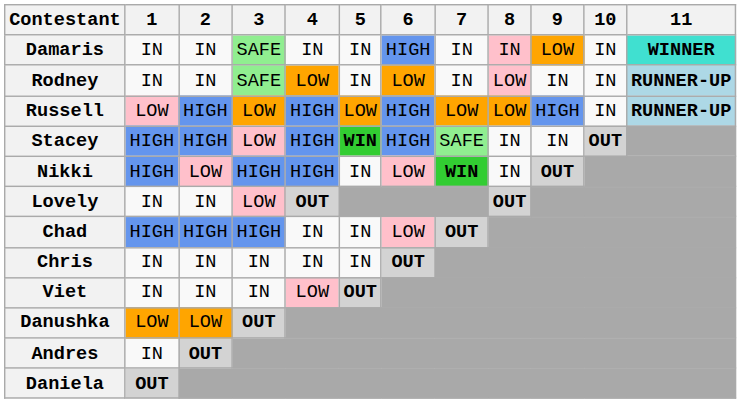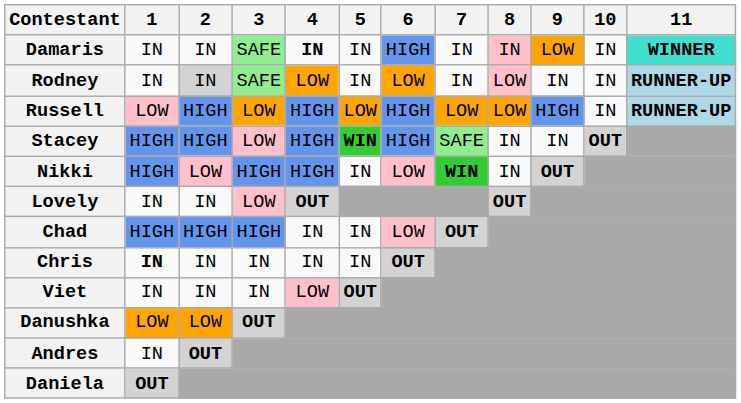(312, 50) normal -> (312, 50) bold
(205, 80) no background -> (205, 80) lightgrey background
(152, 262) normal -> (152, 262) bold
